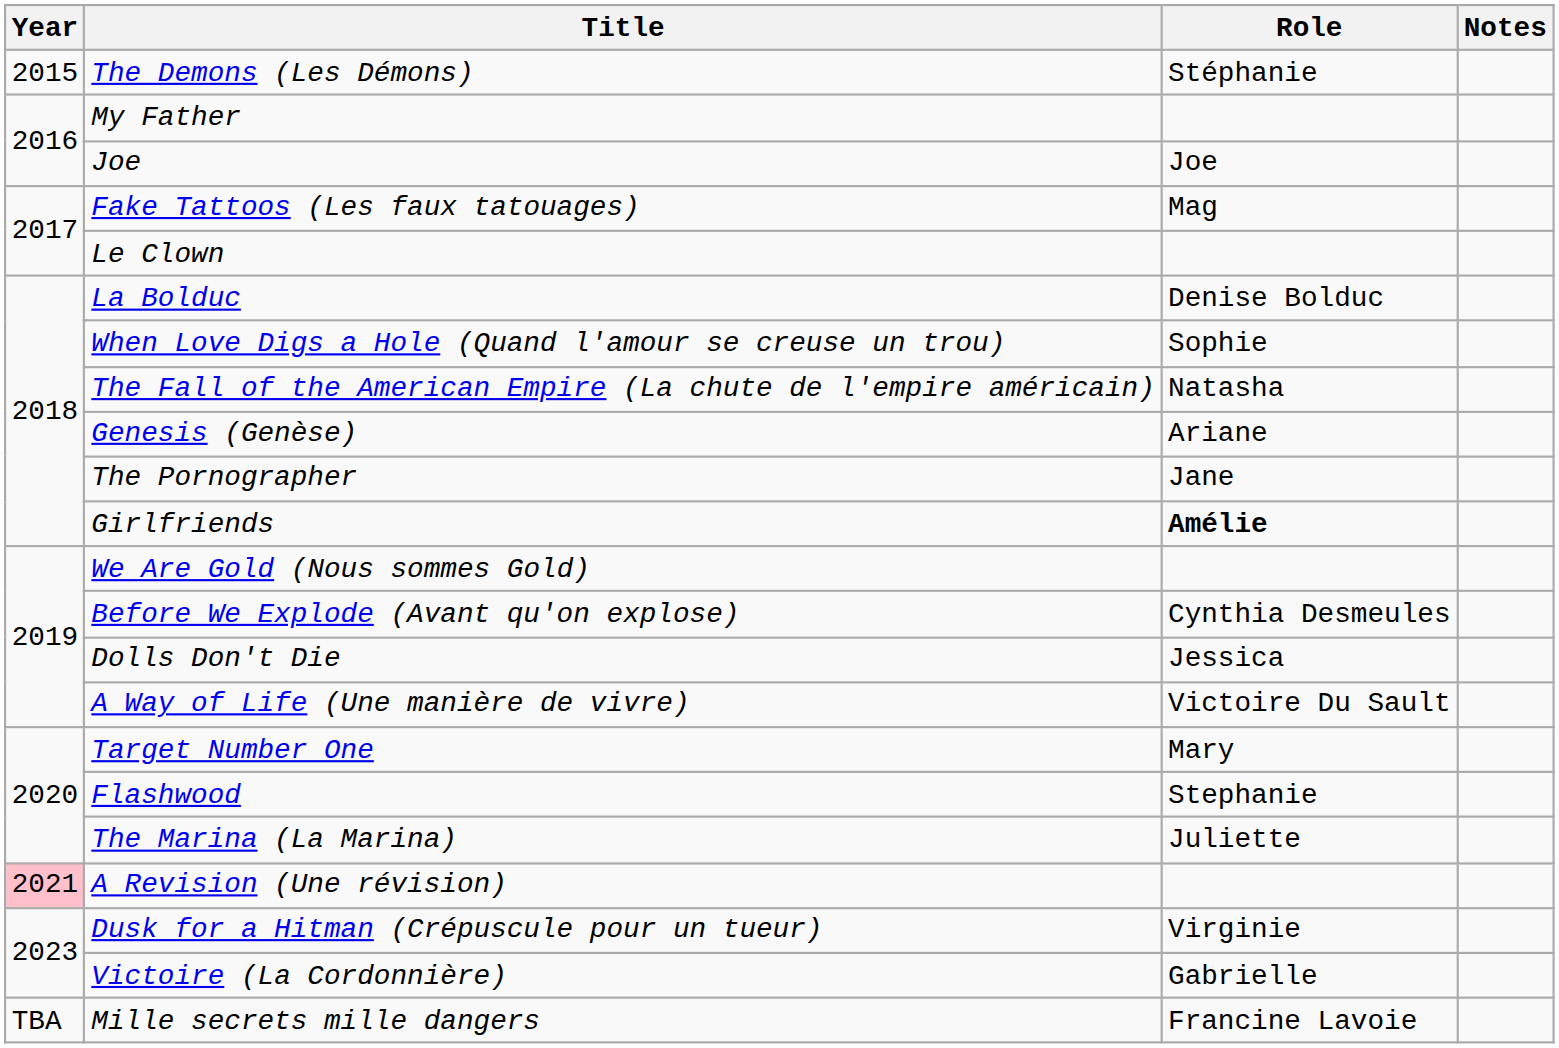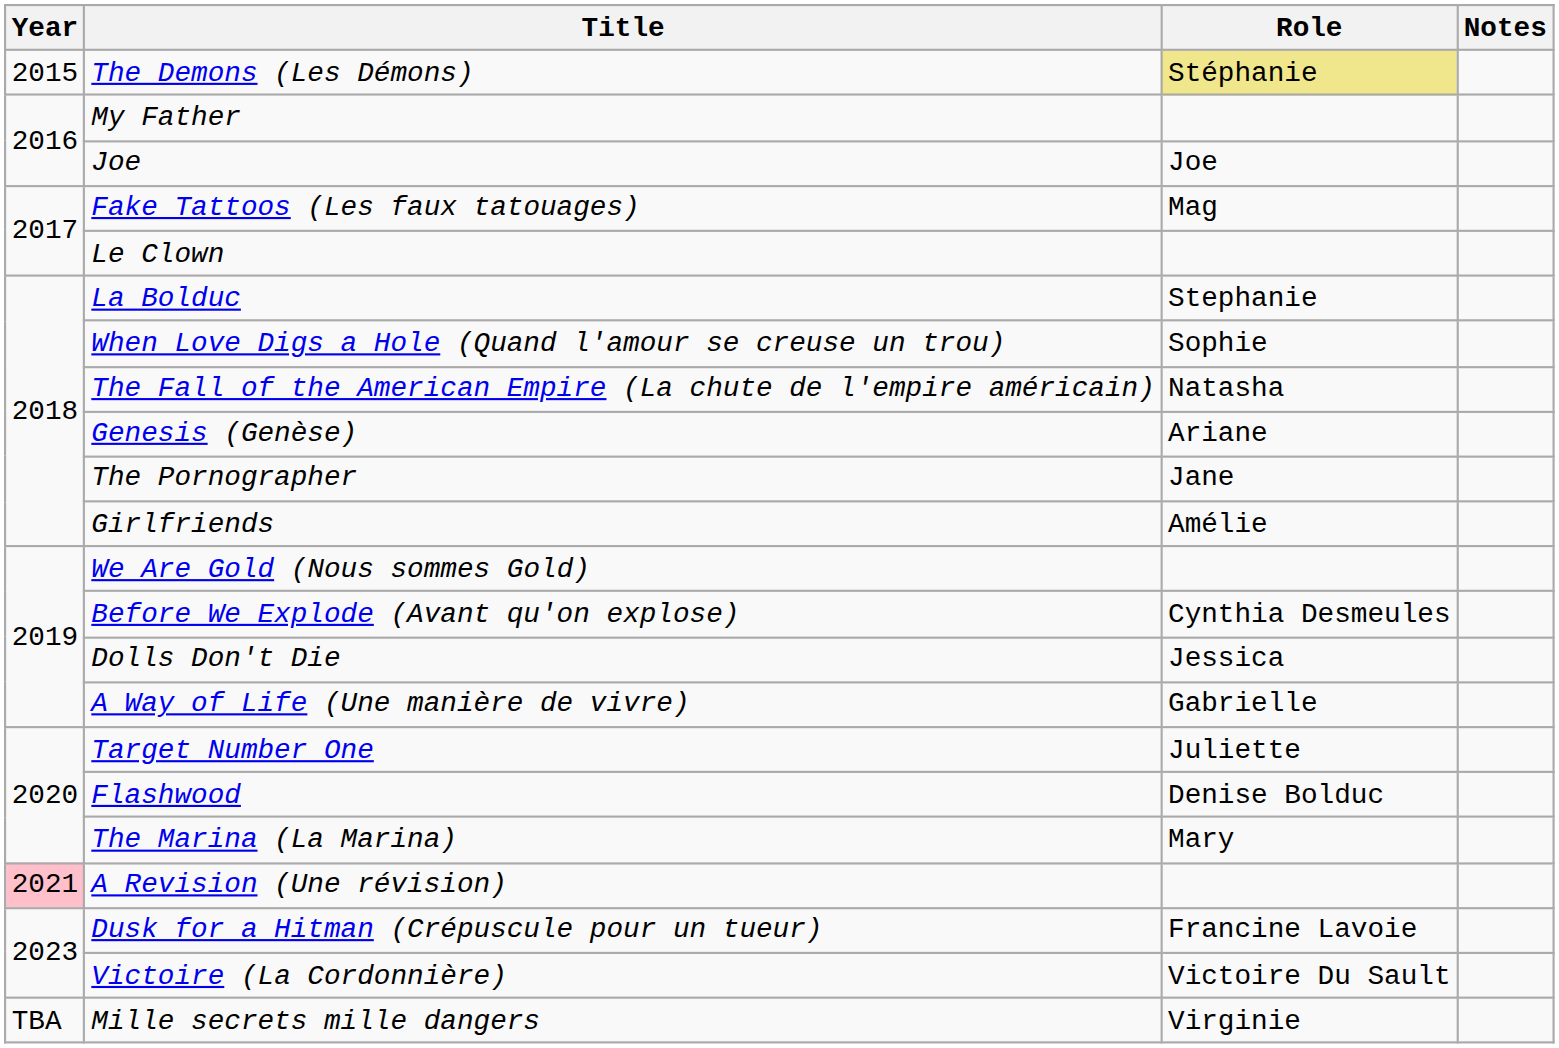(1243, 73) no background -> (1243, 73) khaki background
(1276, 298) Denise Bolduc -> (1243, 298) Stephanie
(1218, 524) bold -> (1218, 524) normal
(1309, 705) Victoire Du Sault -> (1243, 705) Gabrielle
(1201, 750) Mary -> (1234, 750) Juliette
(1243, 795) Stephanie -> (1276, 795) Denise Bolduc
(1234, 840) Juliette -> (1201, 840) Mary
(1234, 930) Virginie -> (1293, 930) Francine Lavoie
(1243, 975) Gabrielle -> (1309, 975) Victoire Du Sault
(1293, 1020) Francine Lavoie -> (1234, 1020) Virginie
